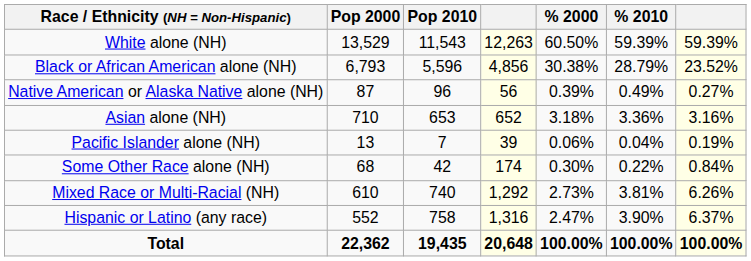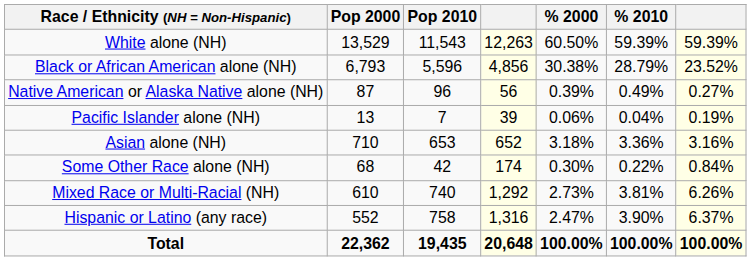rows swapped: (166, 117) <-> (166, 142)
